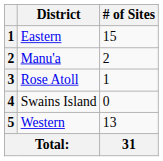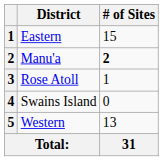(106, 58) normal -> (106, 58) bold
